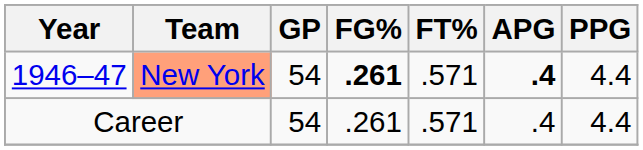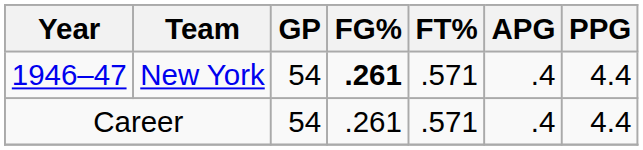(203, 75) lightsalmon background -> (203, 75) no background
(543, 75) bold -> (543, 75) normal
